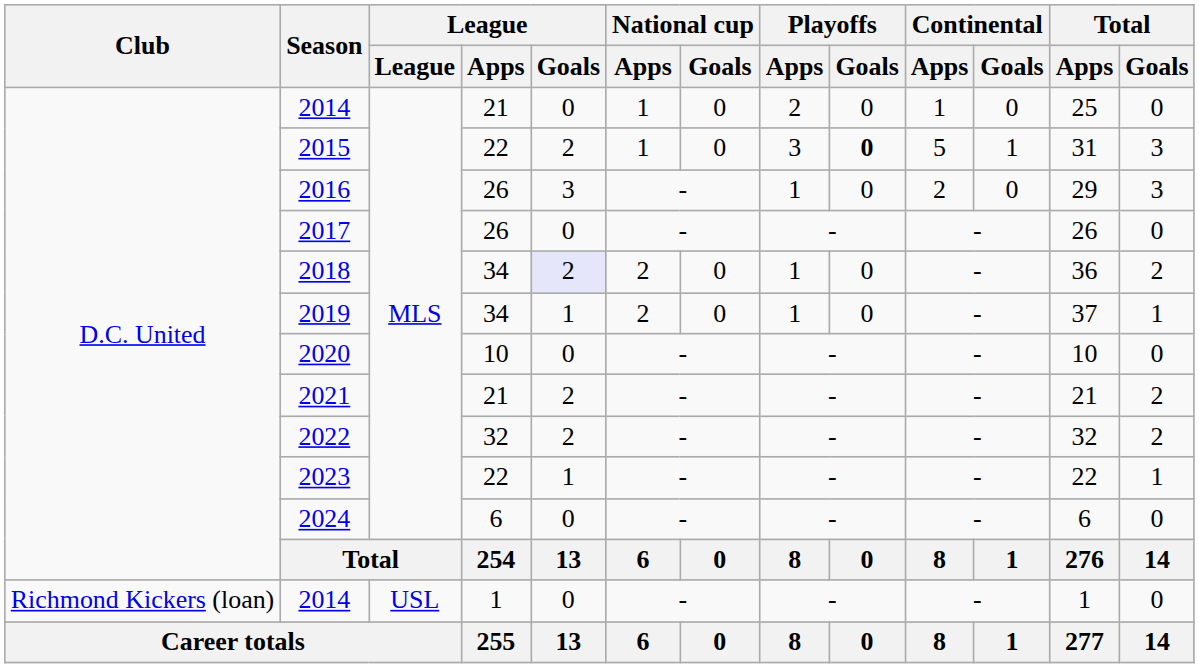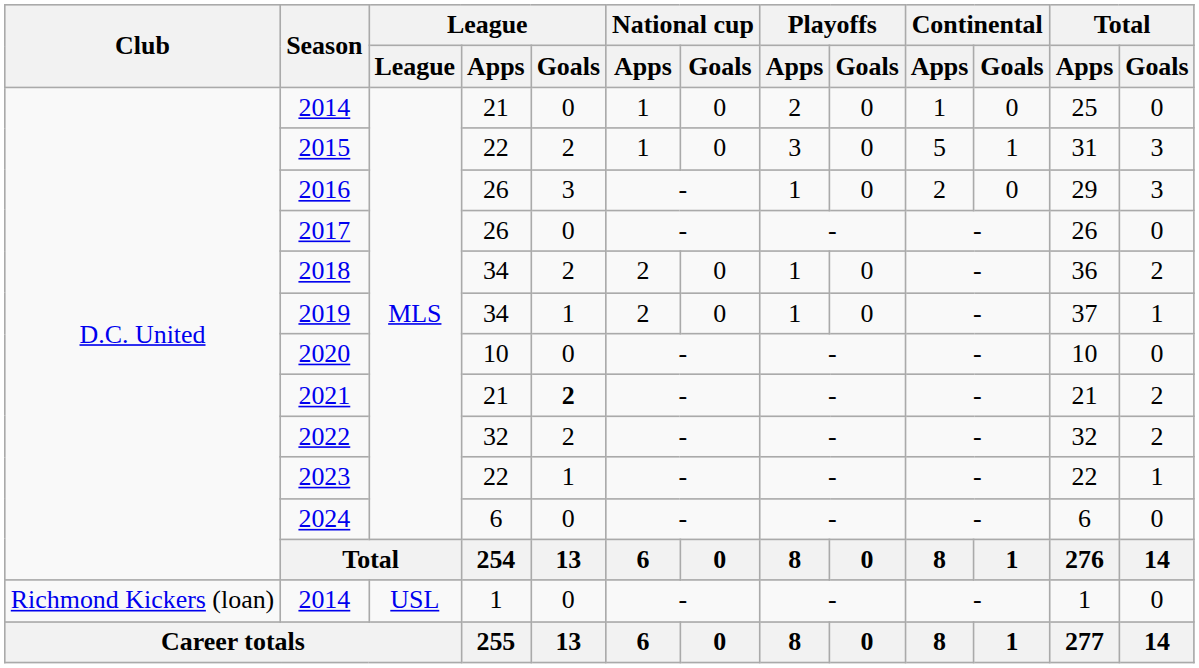(867, 148) bold -> (867, 148) normal
(568, 271) lavender background -> (568, 271) no background
(568, 395) normal -> (568, 395) bold
